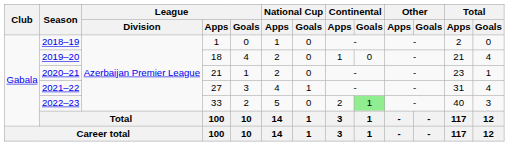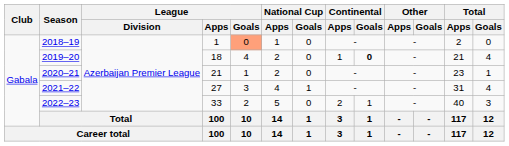(246, 42) no background -> (246, 42) lightsalmon background
(369, 57) normal -> (369, 57) bold
(369, 103) lightgreen background -> (369, 103) no background
